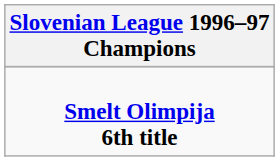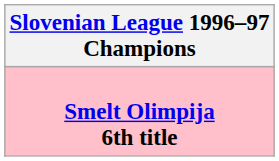(139, 124) no background -> (139, 124) pink background
